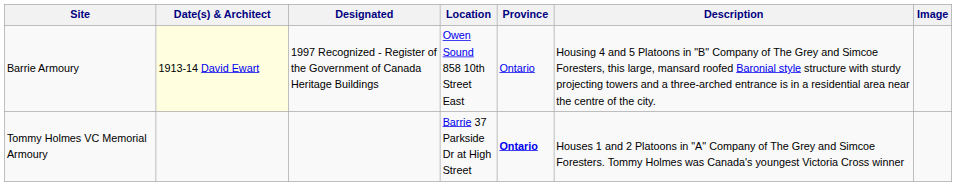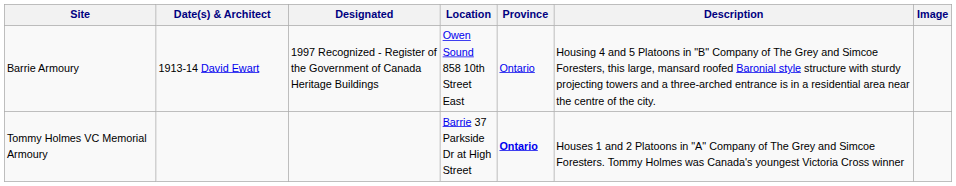(209, 68) lightyellow background -> (209, 68) no background
